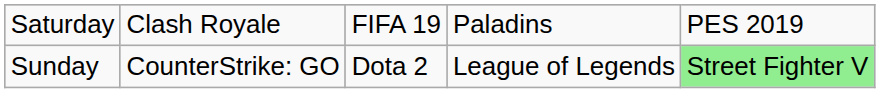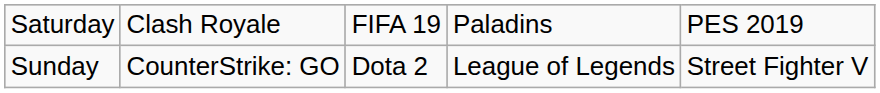(778, 66) lightgreen background -> (778, 66) no background
